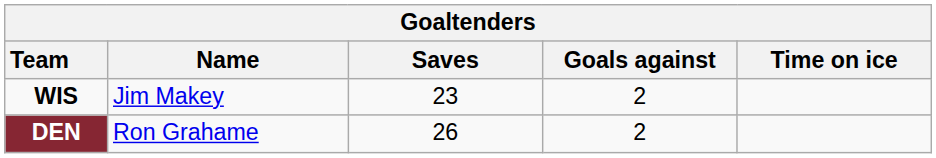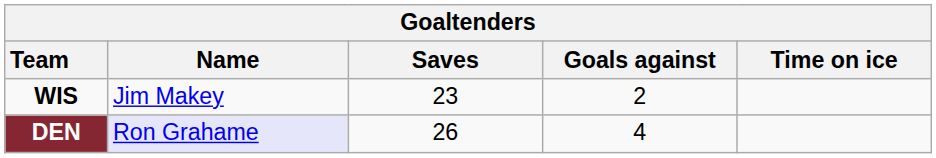(186, 133) no background -> (186, 133) lavender background
(640, 133) 2 -> (640, 133) 4
